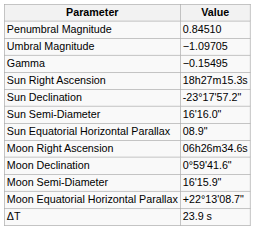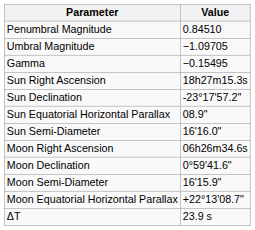rows swapped: (54, 115) <-> (88, 132)
